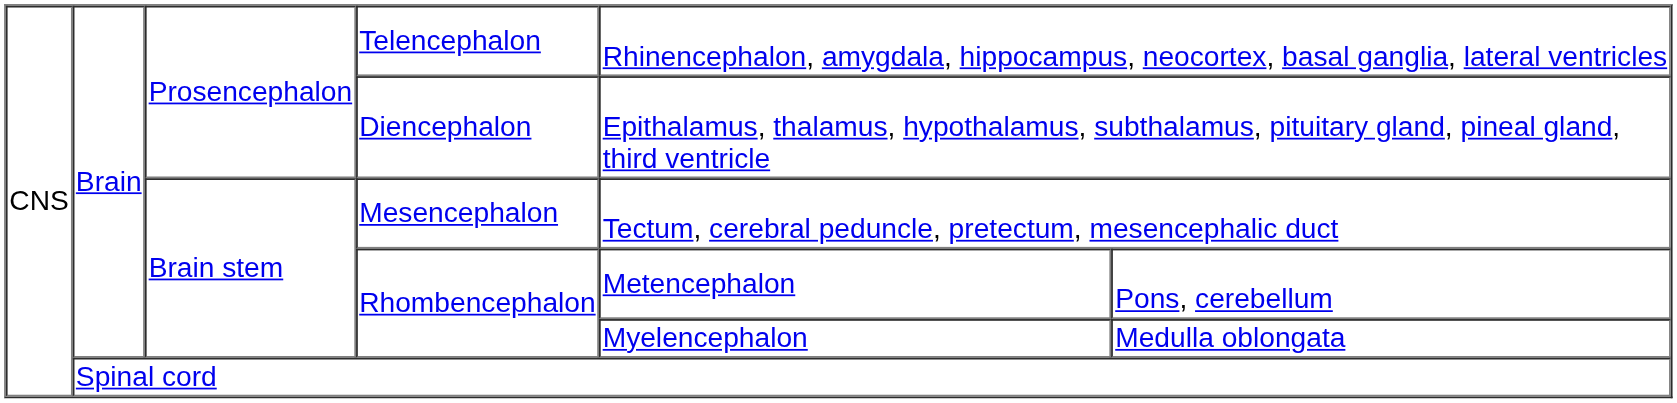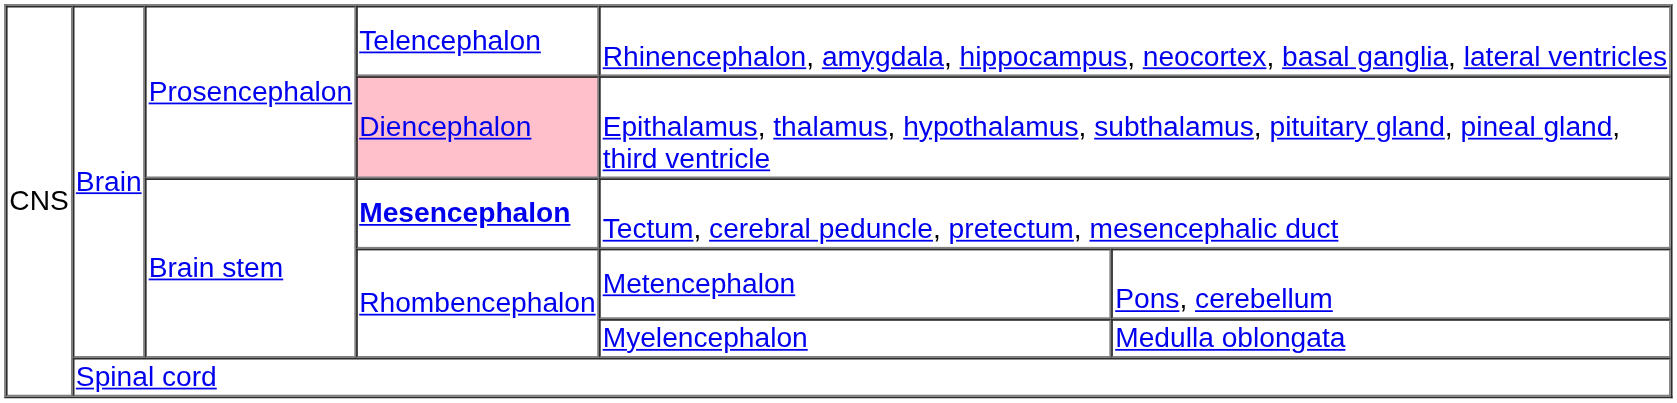(445, 126) no background -> (445, 126) pink background
(459, 213) normal -> (465, 213) bold
